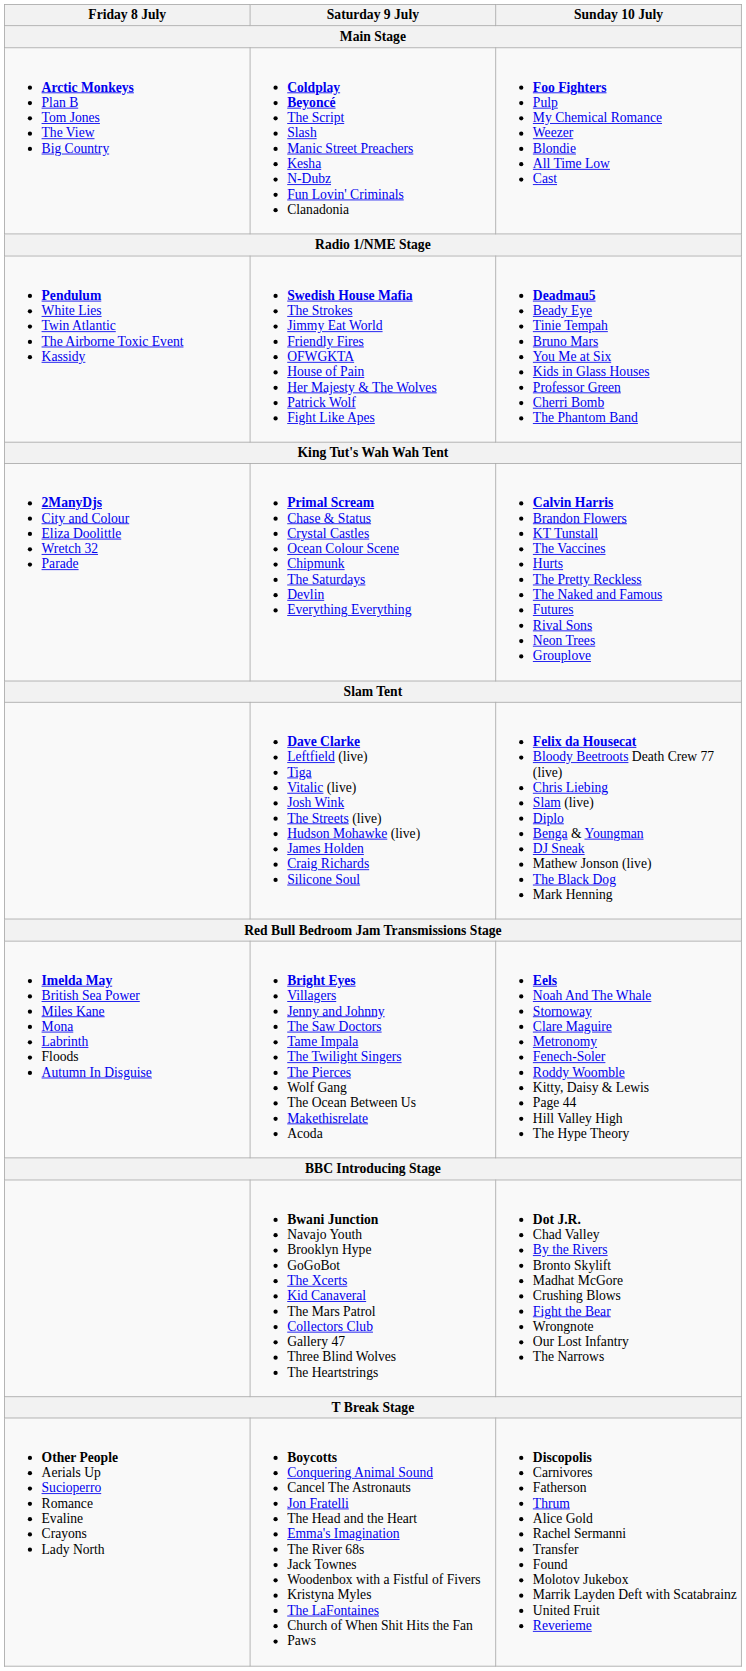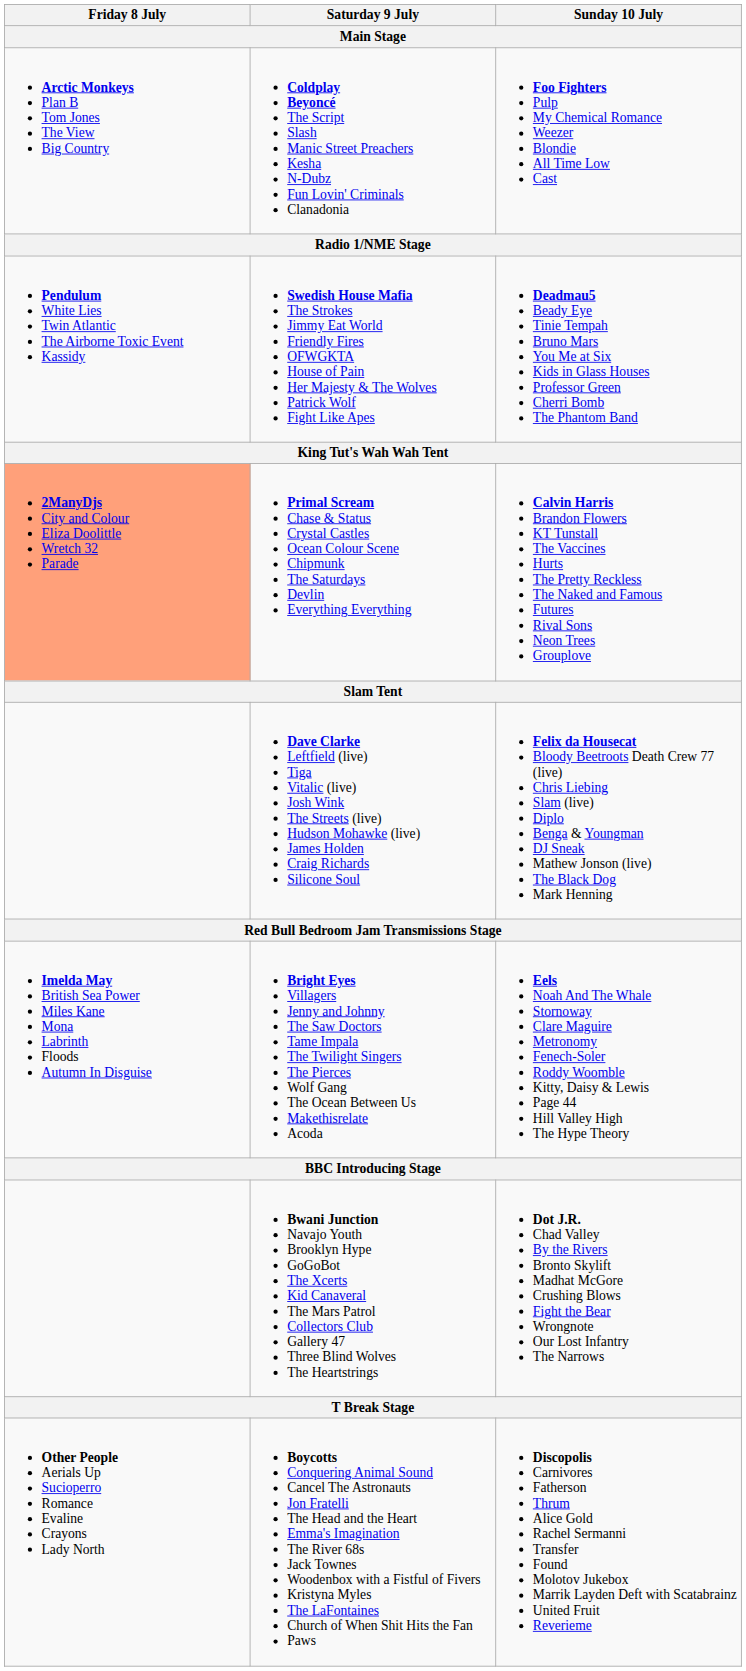(127, 534) no background -> (127, 534) lightsalmon background
